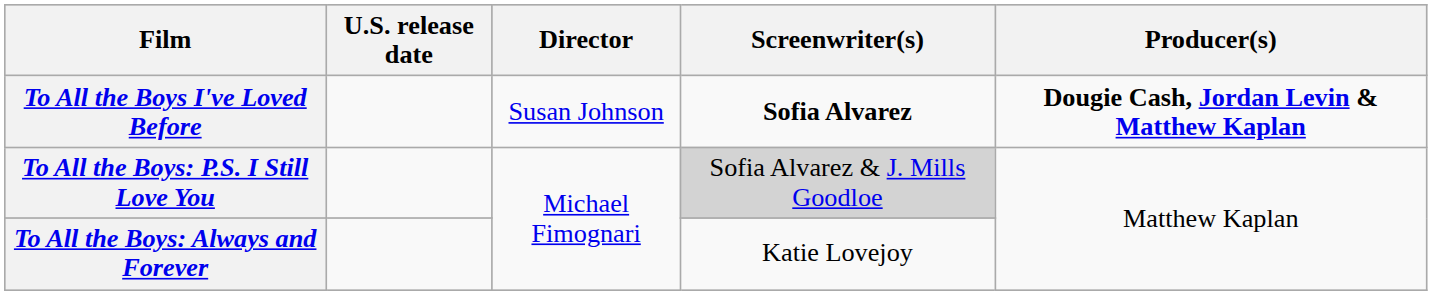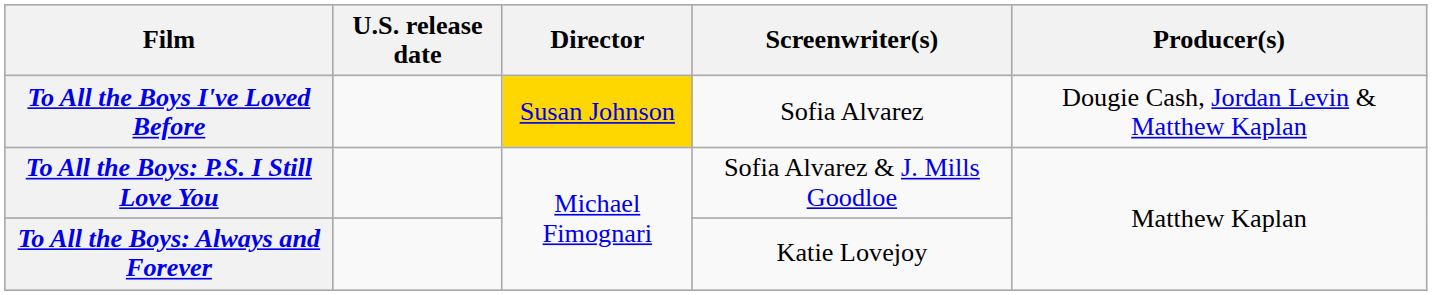(586, 111) no background -> (597, 111) gold background
(837, 111) bold -> (852, 111) normal
(1211, 111) bold -> (1219, 111) normal
(837, 182) lightgrey background -> (852, 182) no background
